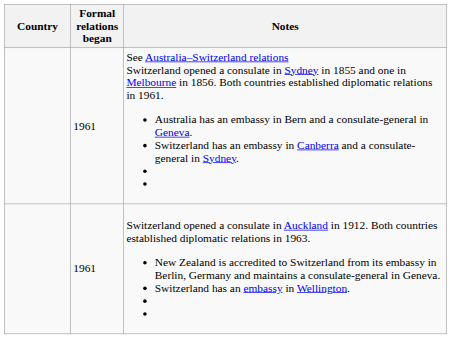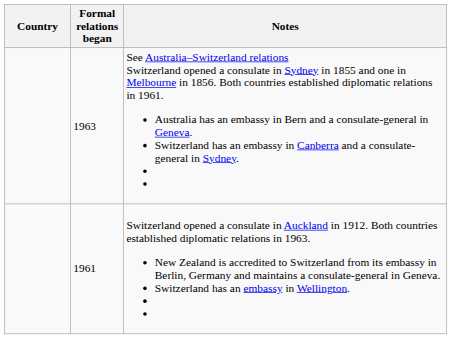(85, 125) 1961 -> (85, 125) 1963
